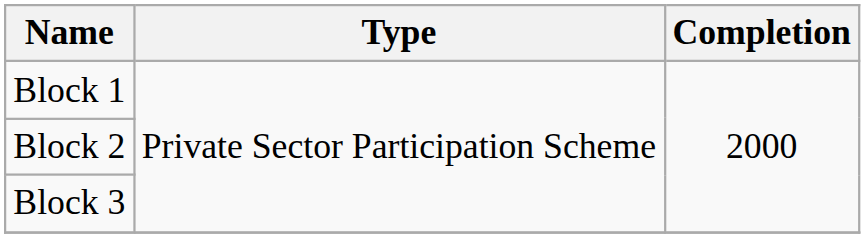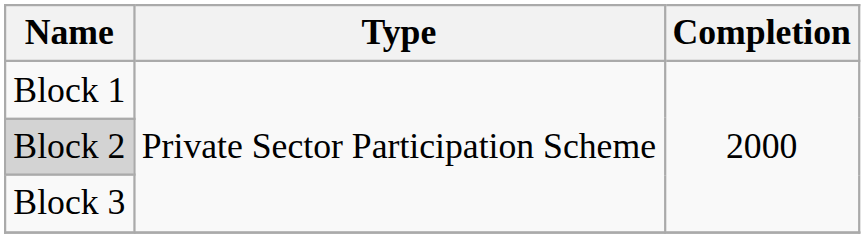(69, 145) no background -> (69, 145) lightgrey background
